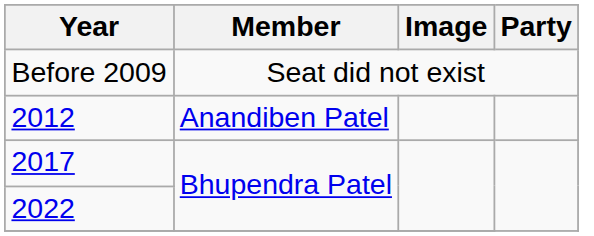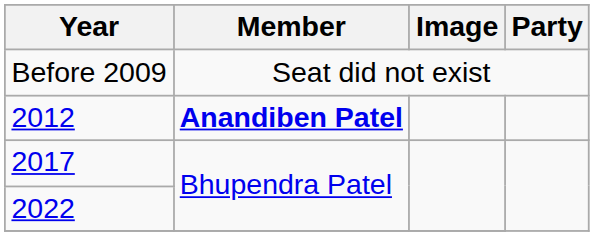(284, 117) normal -> (291, 117) bold
